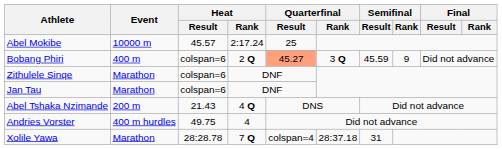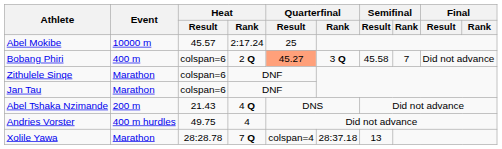(376, 59) 45.59 -> (376, 59) 45.58
(407, 59) 9 -> (407, 59) 7
(376, 137) 31 -> (376, 137) 13
